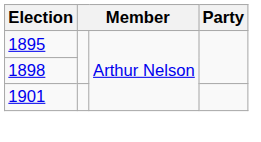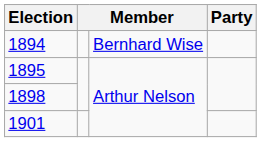+ row: (27, 44)
